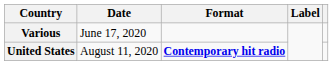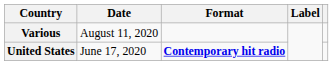(113, 32) June 17, 2020 -> (119, 32) August 11, 2020
(119, 51) August 11, 2020 -> (113, 51) June 17, 2020
